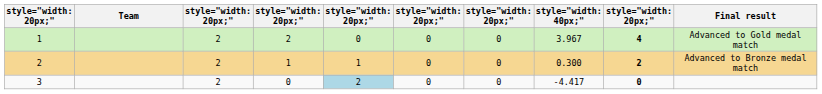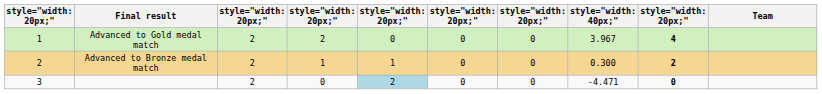columns swapped: (129, 16) <-> (745, 16)
(569, 82) -4.417 -> (603, 82) -4.471
